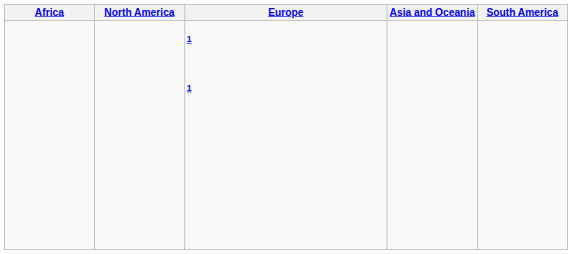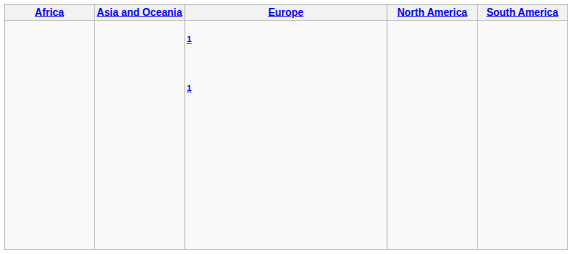columns swapped: (432, 12) <-> (139, 12)
